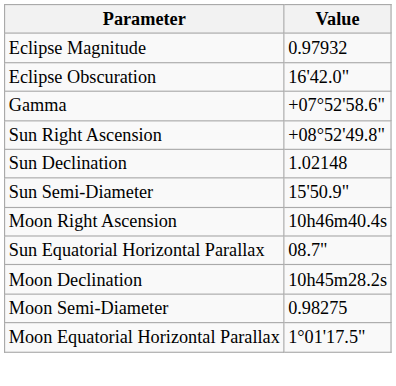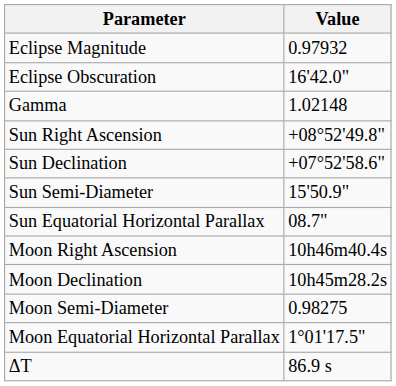(337, 105) +07°52'58.6" -> (318, 105) 1.02148
(318, 163) 1.02148 -> (337, 163) +07°52'58.6"
rows swapped: (137, 250) <-> (93, 221)
+ row: (20, 366)
